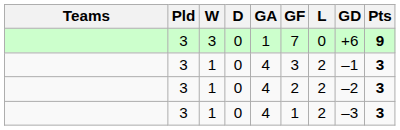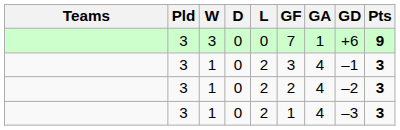columns swapped: (322, 16) <-> (266, 16)
